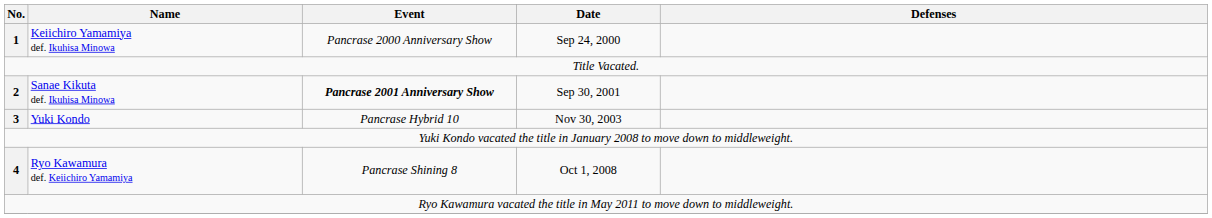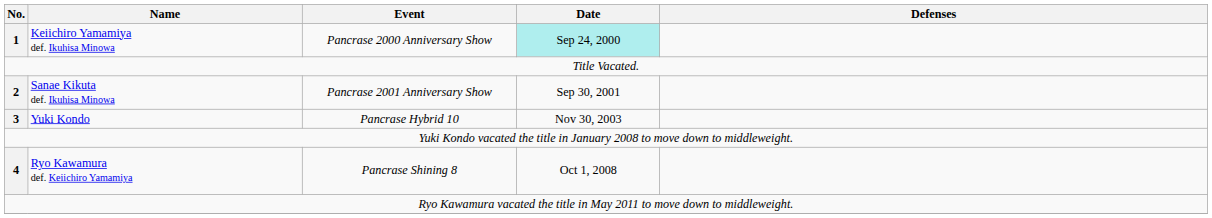(588, 40) no background -> (588, 40) paleturquoise background
(409, 92) bold -> (409, 92) normal
